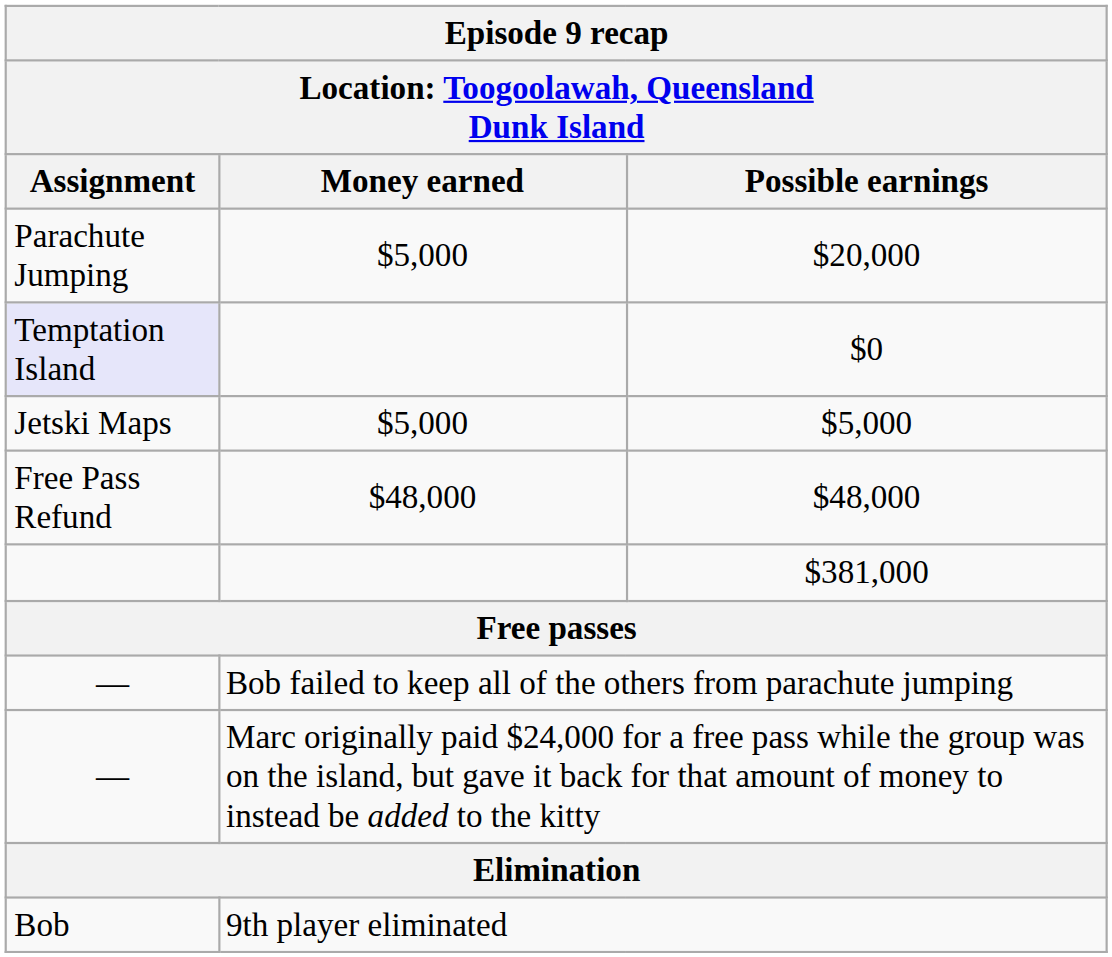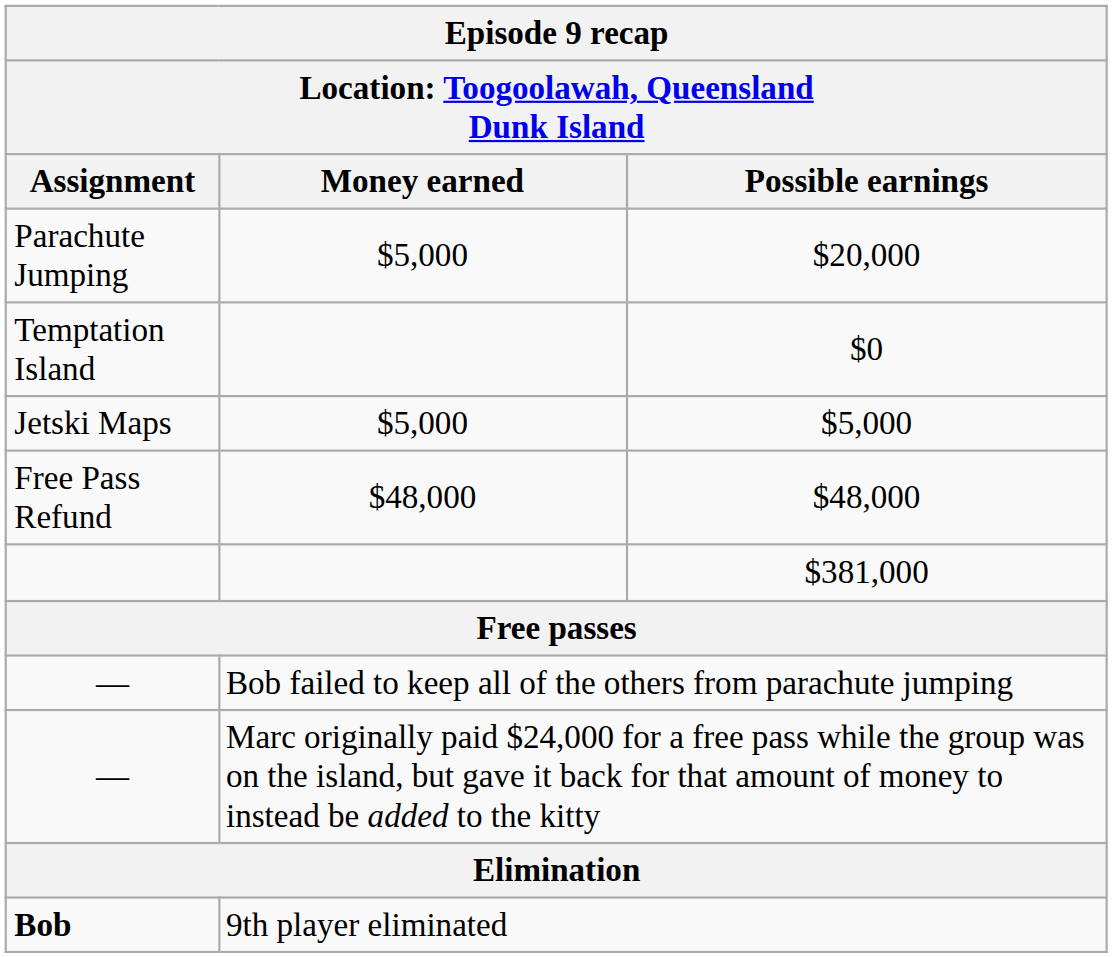(89, 349) lavender background -> (89, 349) no background
(42, 923) normal -> (43, 923) bold
